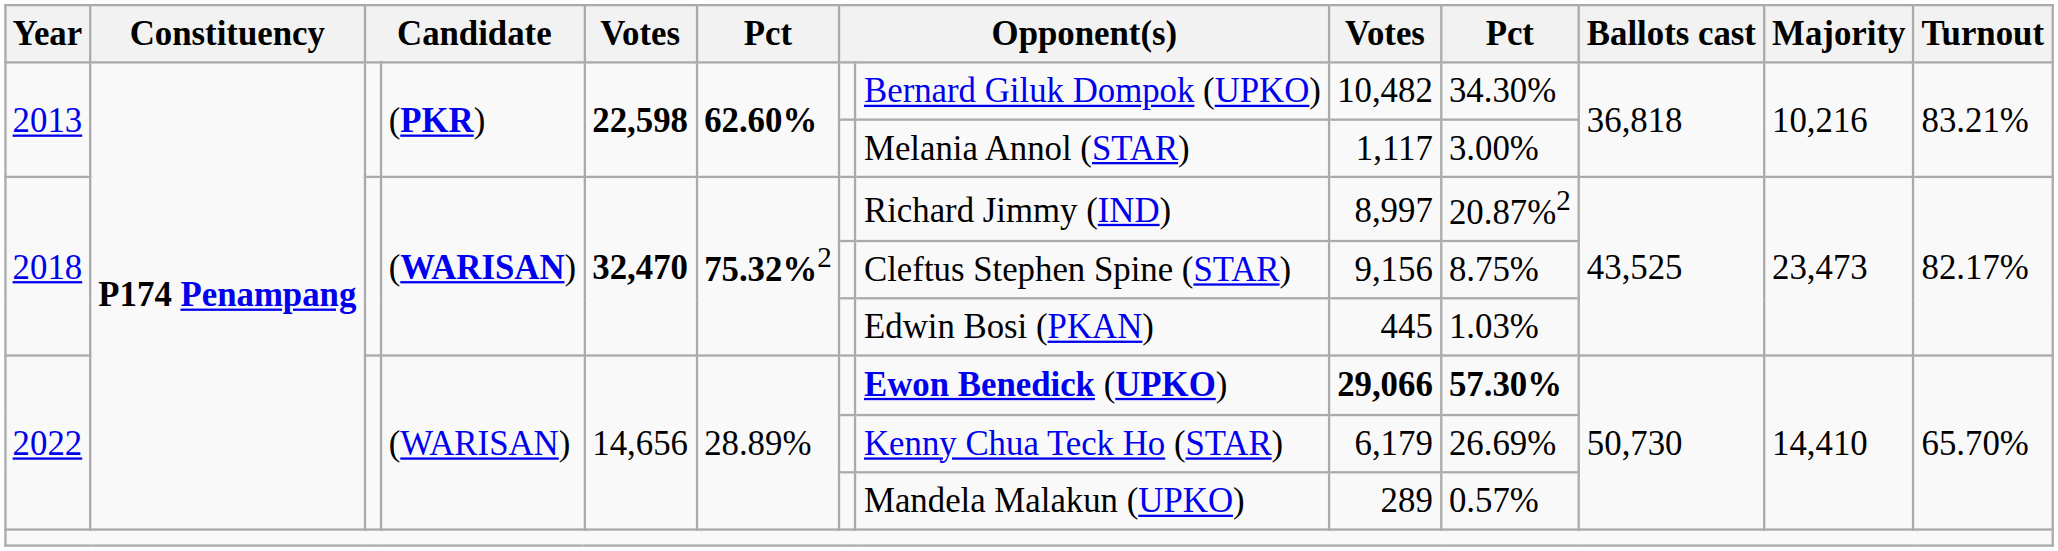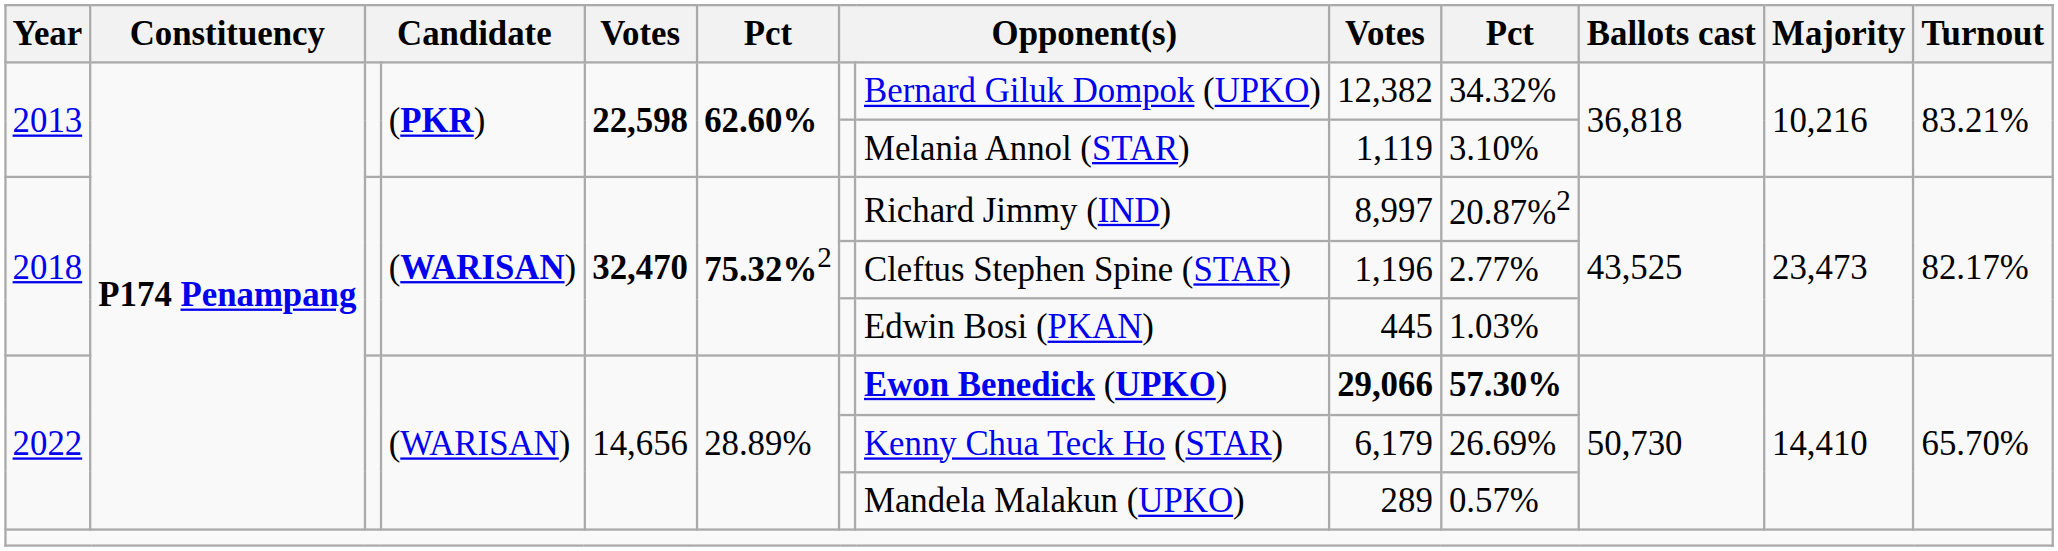(1385, 90) 10,482 -> (1385, 90) 12,382
(1503, 90) 34.30% -> (1503, 90) 34.32%
(1394, 147) 1,117 -> (1394, 147) 1,119
(1494, 147) 3.00% -> (1494, 147) 3.10%
(1394, 269) 9,156 -> (1394, 269) 1,196
(1494, 269) 8.75% -> (1494, 269) 2.77%
